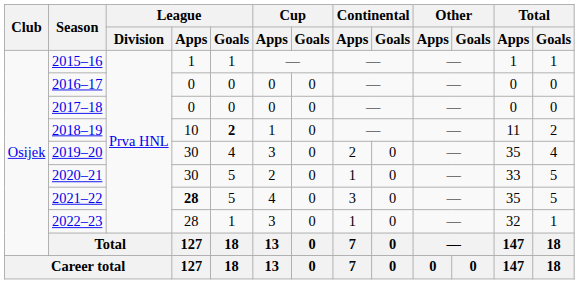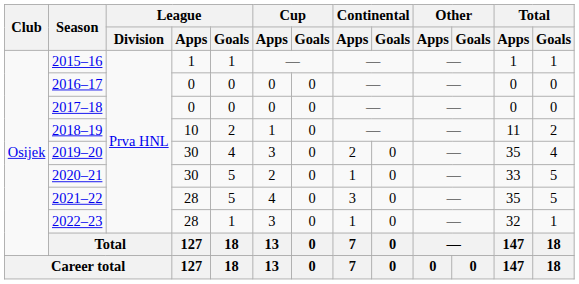(232, 130) bold -> (232, 130) normal
(191, 198) bold -> (191, 198) normal
